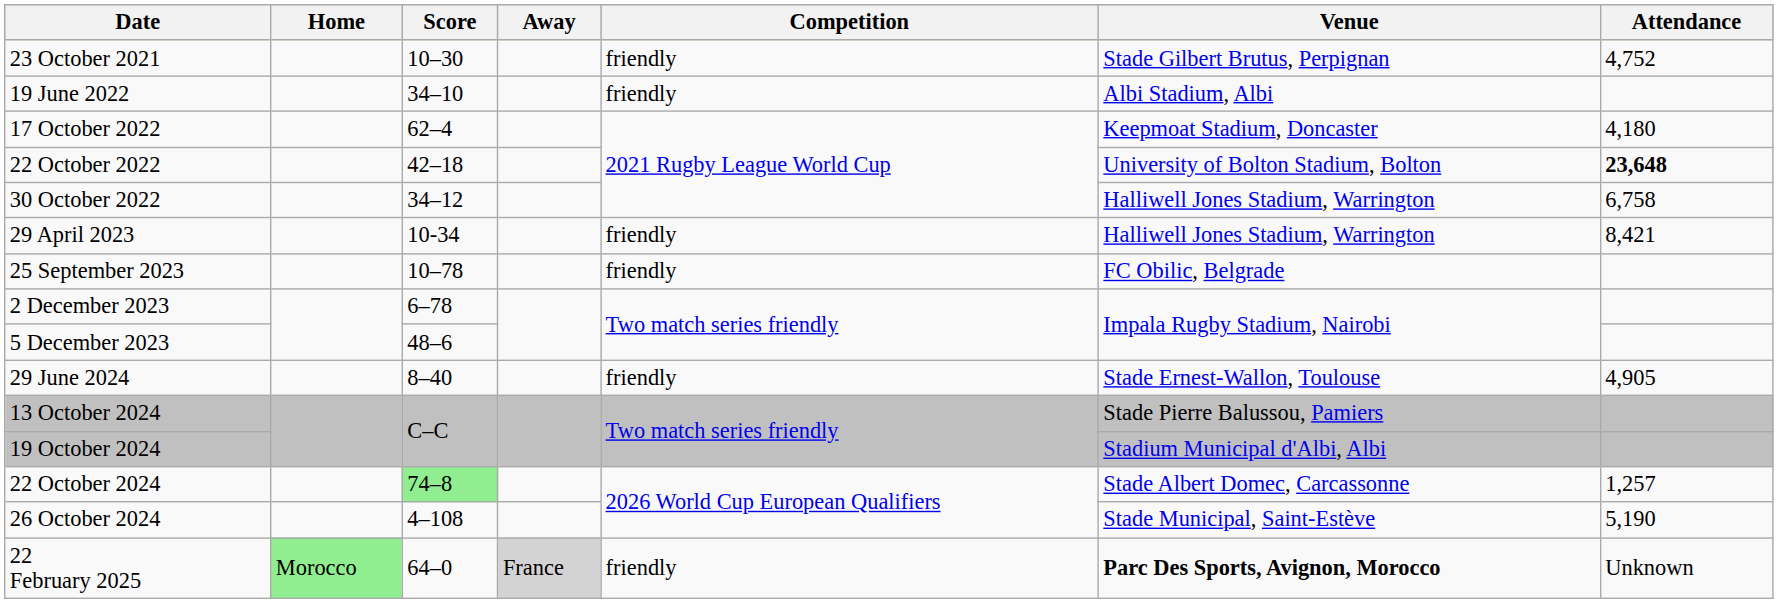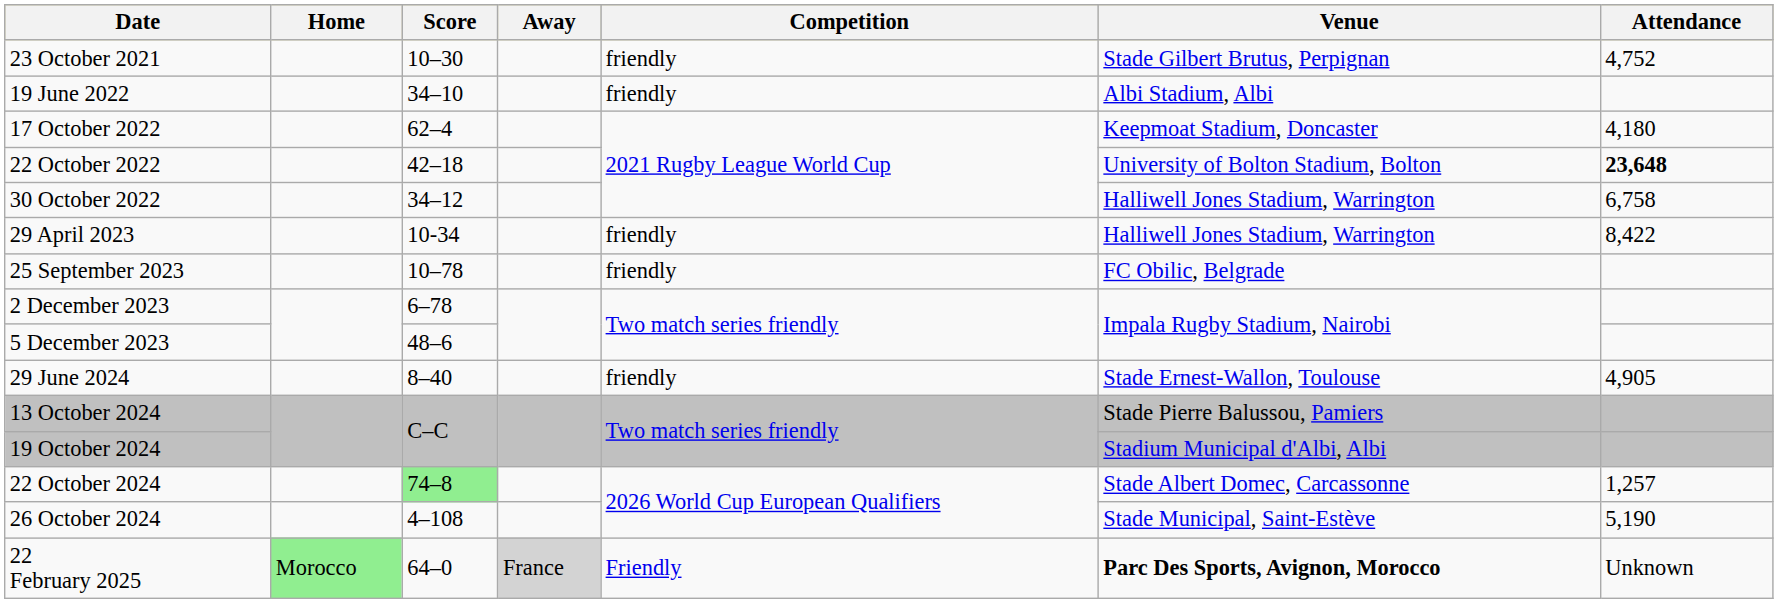(1630, 235) 8,421 -> (1630, 235) 8,422
(641, 567) friendly -> (644, 567) Friendly
